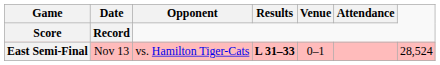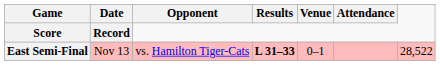(416, 51) 28,524 -> (416, 51) 28,522
